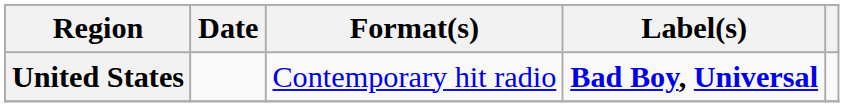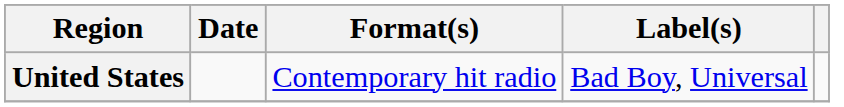(694, 76) bold -> (689, 76) normal
